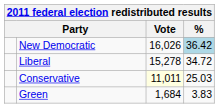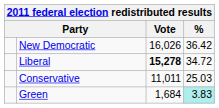(199, 45) lightblue background -> (199, 45) no background
(165, 62) normal -> (165, 62) bold
(166, 78) lightyellow background -> (166, 78) no background
(202, 95) no background -> (202, 95) paleturquoise background
